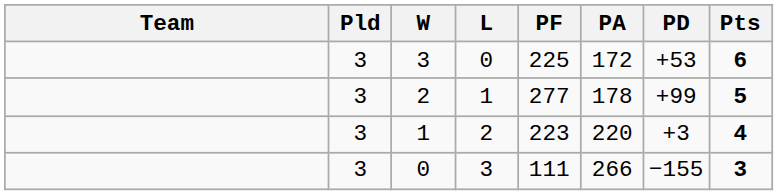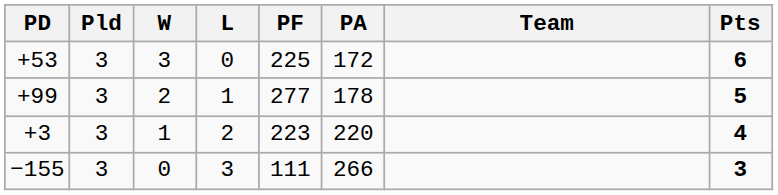columns swapped: (167, 23) <-> (676, 23)
